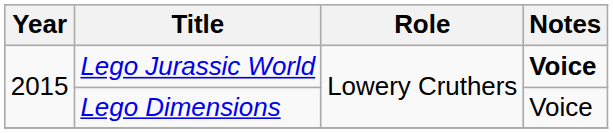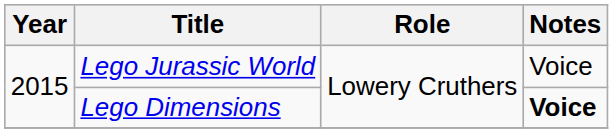(563, 66) bold -> (561, 66) normal
(561, 107) normal -> (563, 107) bold
